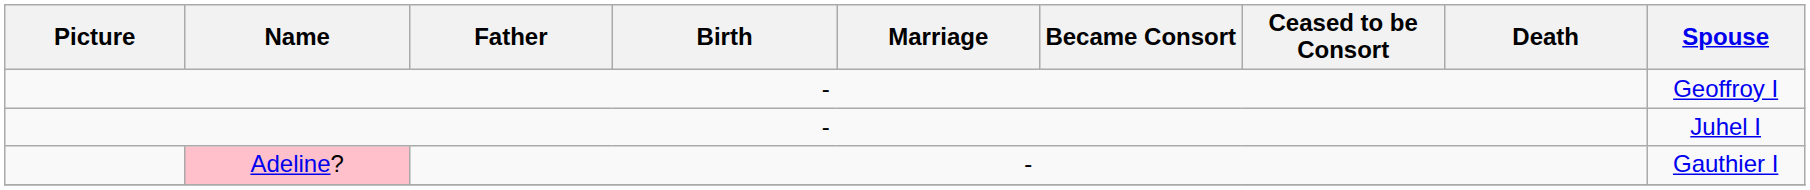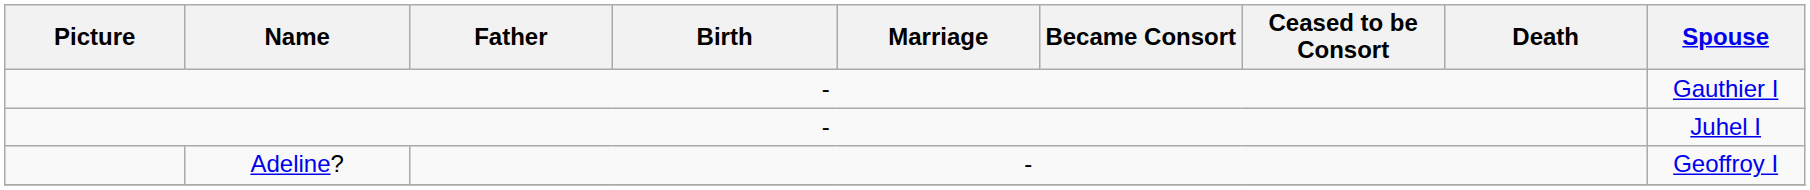(1726, 88) Geoffroy I -> (1726, 88) Gauthier I
(297, 164) pink background -> (297, 164) no background
(1726, 164) Gauthier I -> (1726, 164) Geoffroy I
